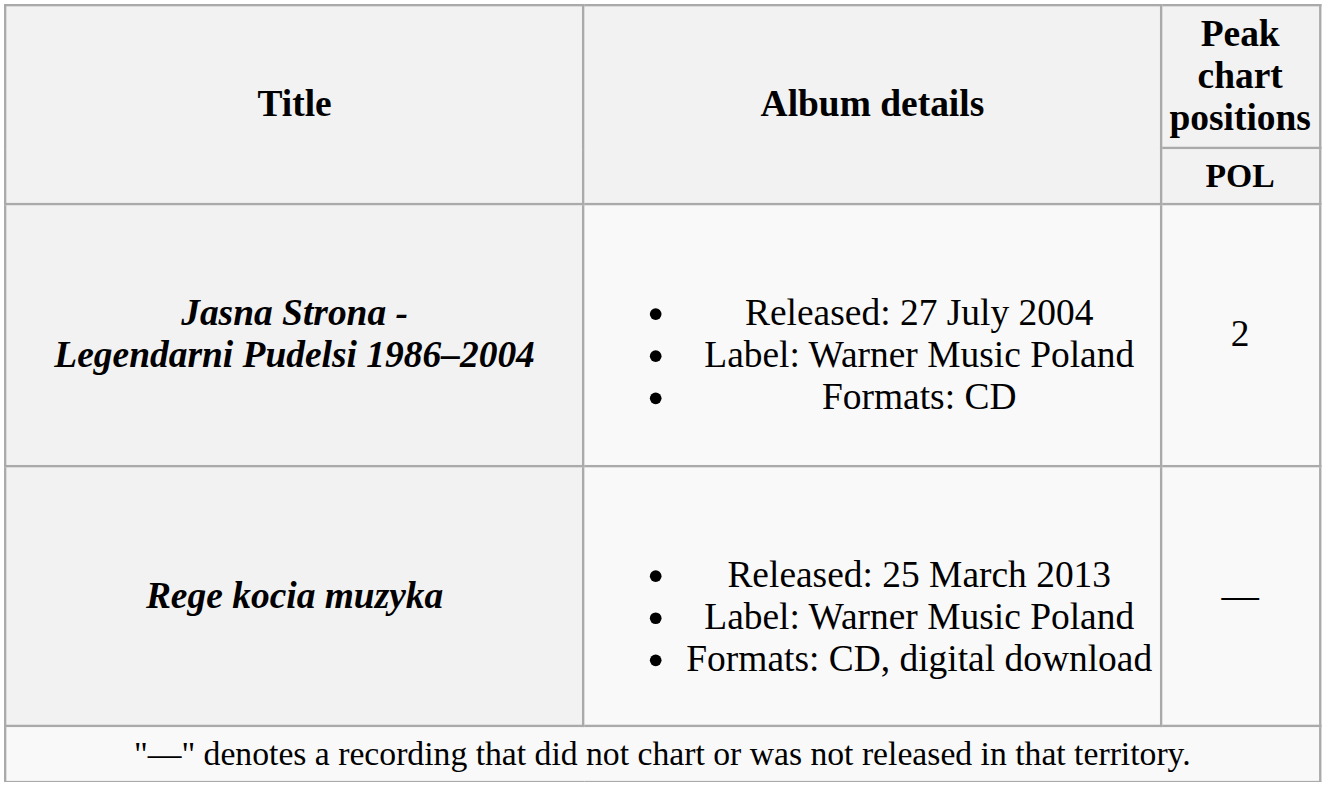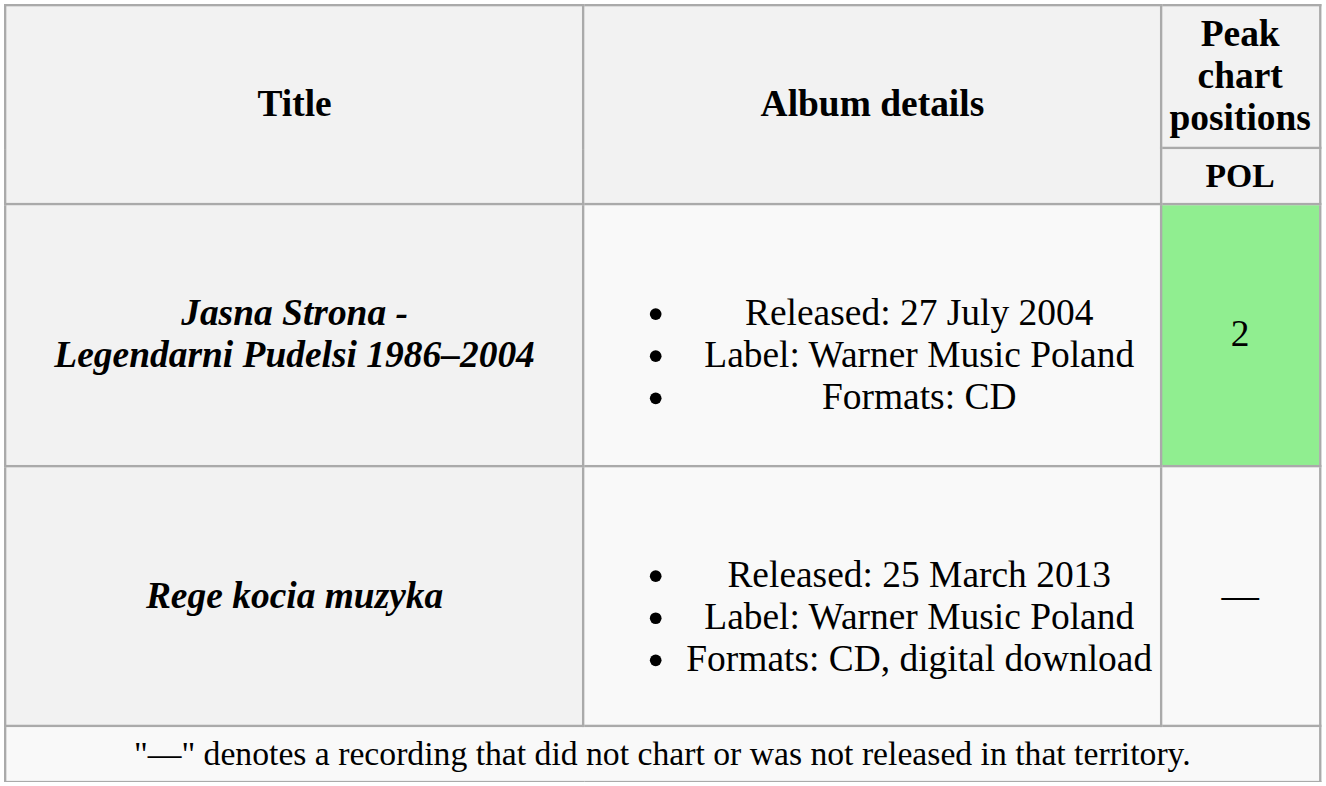(1240, 334) no background -> (1240, 334) lightgreen background
